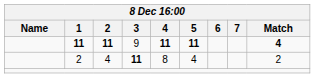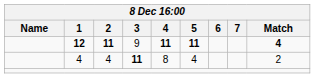(79, 44) 11 -> (79, 44) 12
(79, 60) 2 -> (79, 60) 4
